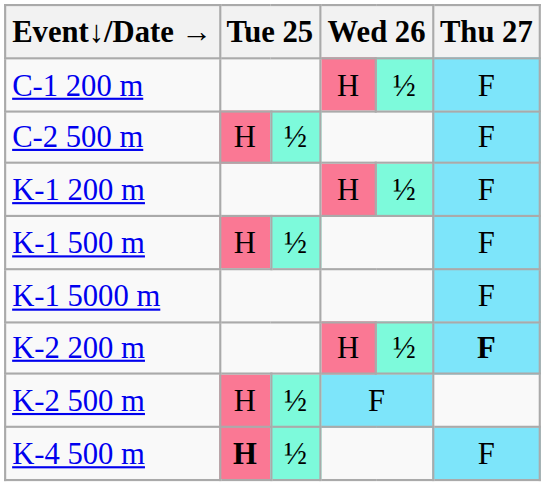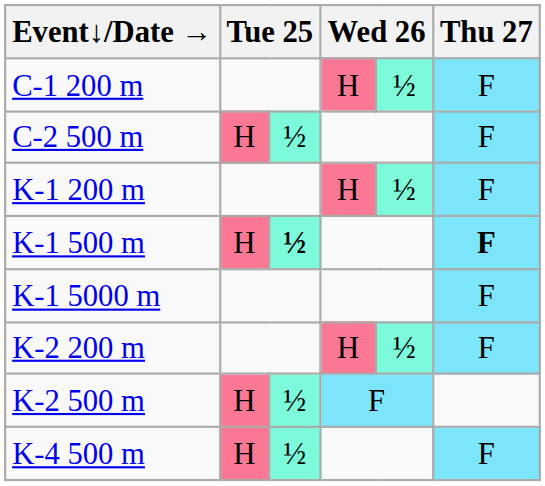(295, 242) normal -> (295, 242) bold
(486, 242) normal -> (486, 242) bold
(486, 348) bold -> (486, 348) normal
(245, 453) bold -> (244, 453) normal
